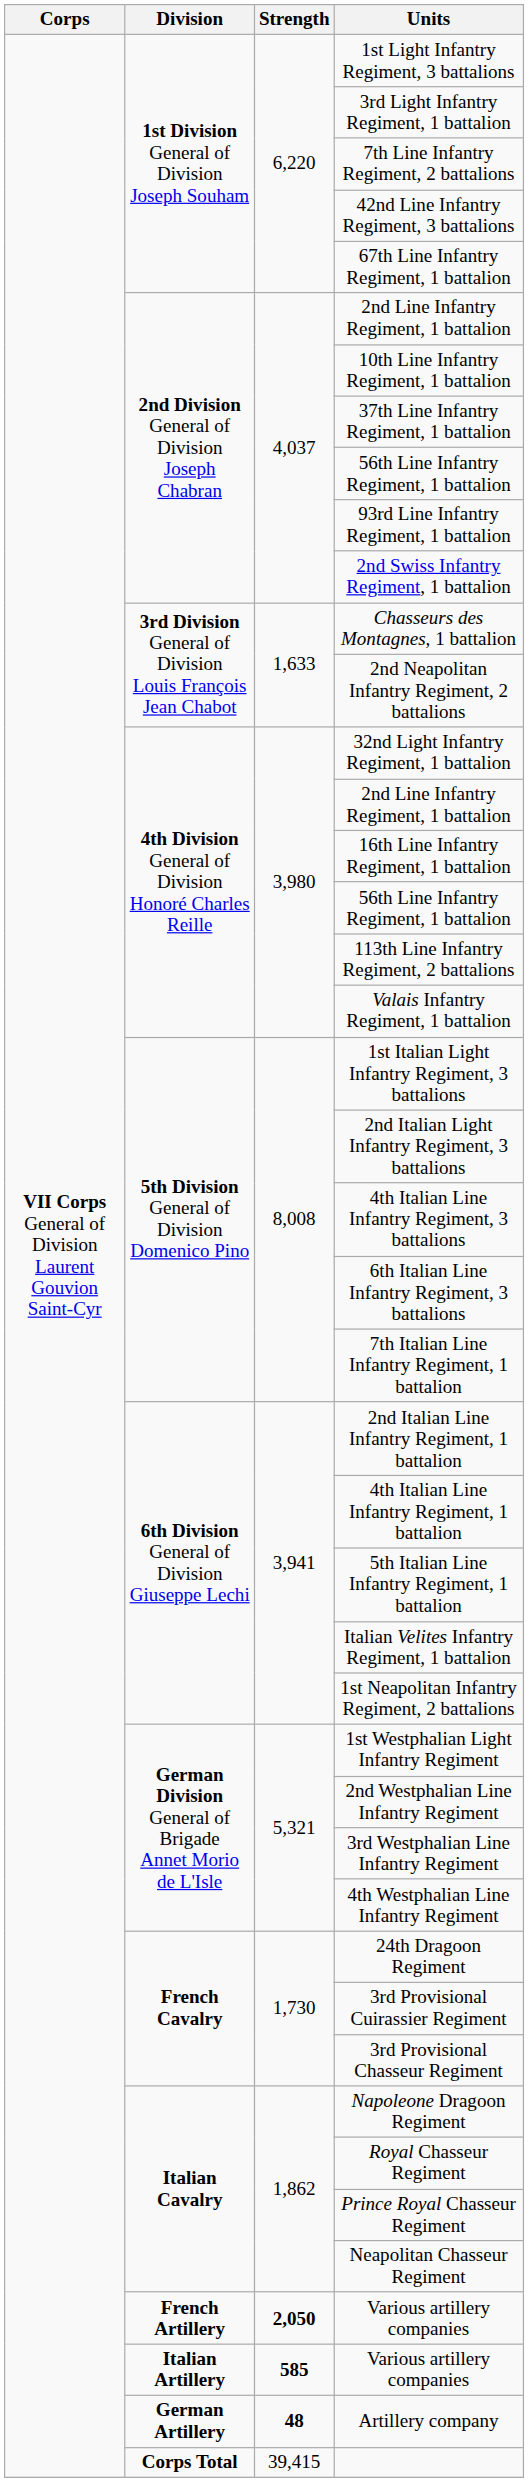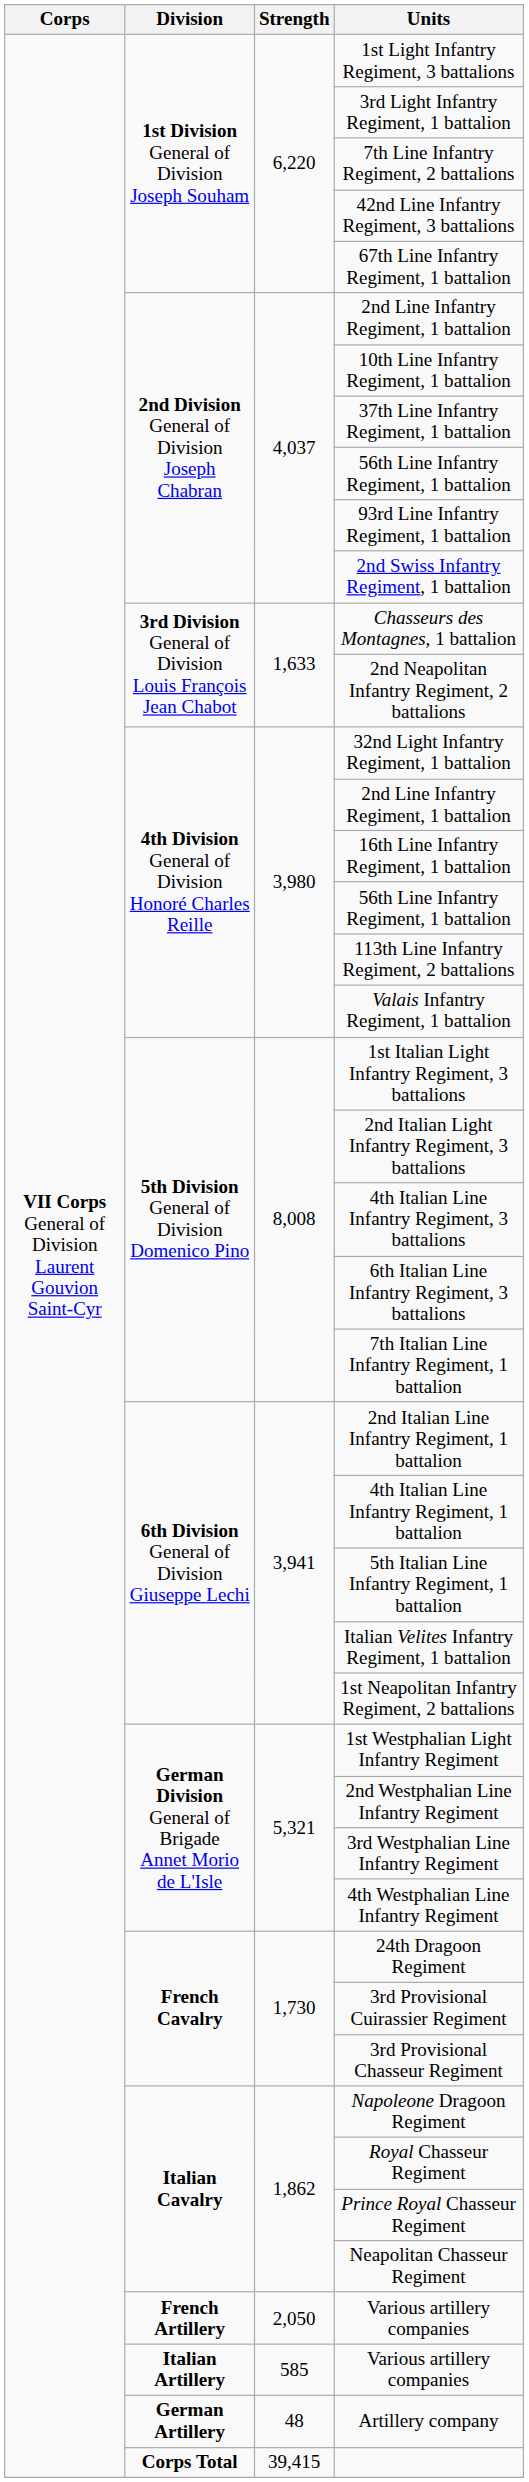(294, 2317) bold -> (294, 2317) normal
(294, 2369) bold -> (294, 2369) normal
(294, 2421) bold -> (294, 2421) normal
